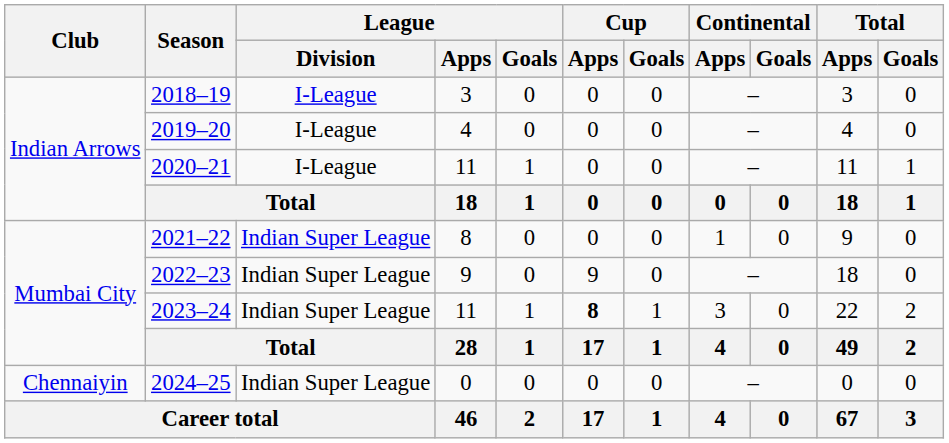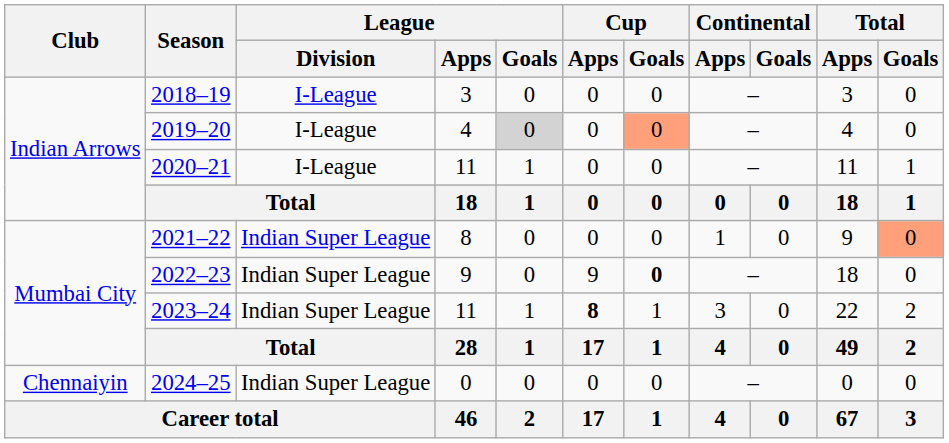(530, 130) no background -> (530, 130) lightgrey background
(657, 130) no background -> (657, 130) lightsalmon background
(911, 238) no background -> (911, 238) lightsalmon background
(657, 274) normal -> (657, 274) bold
